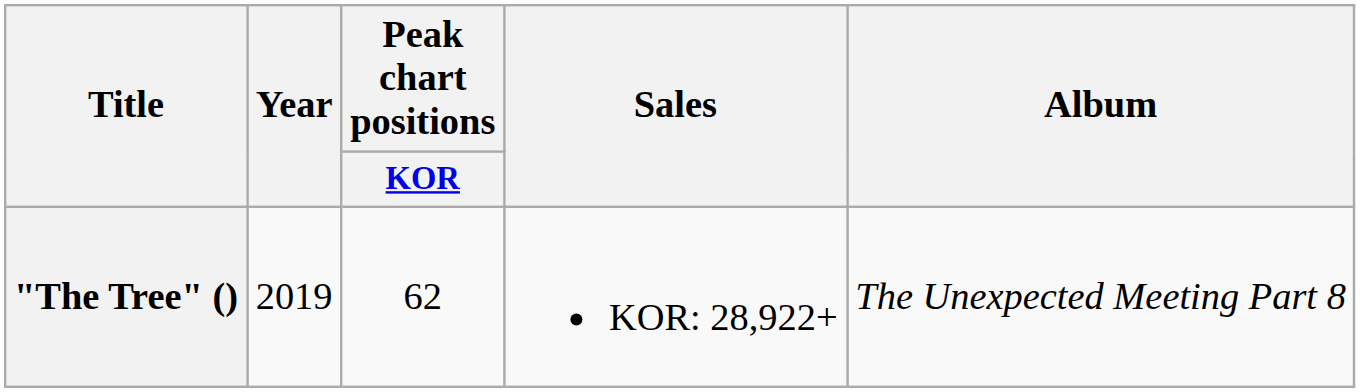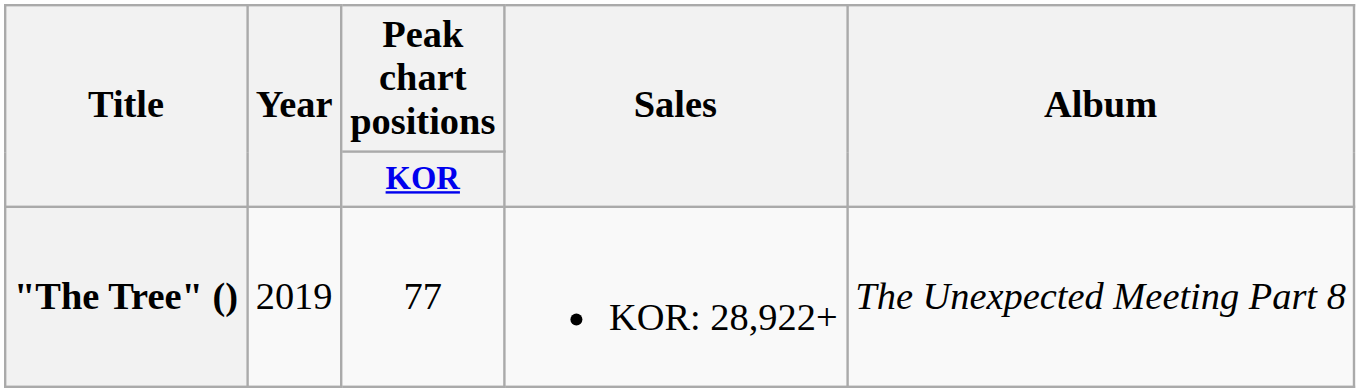(423, 296) 62 -> (423, 296) 77
